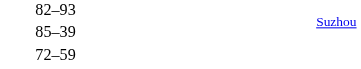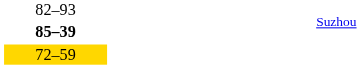(56, 32) normal -> (56, 32) bold
(56, 54) no background -> (56, 54) gold background
